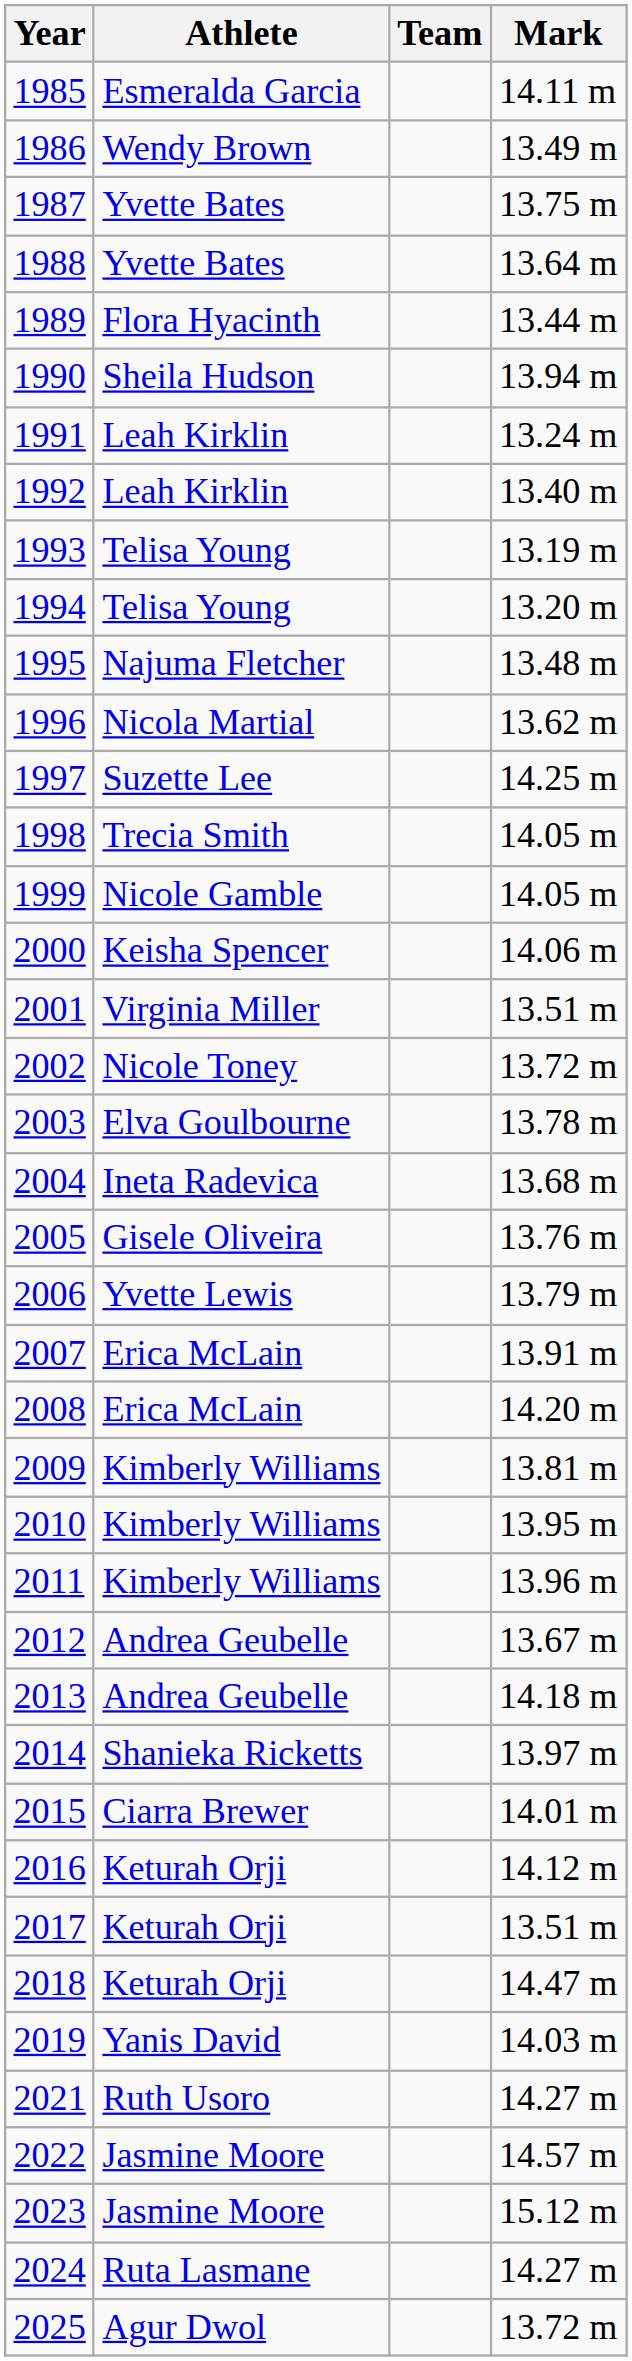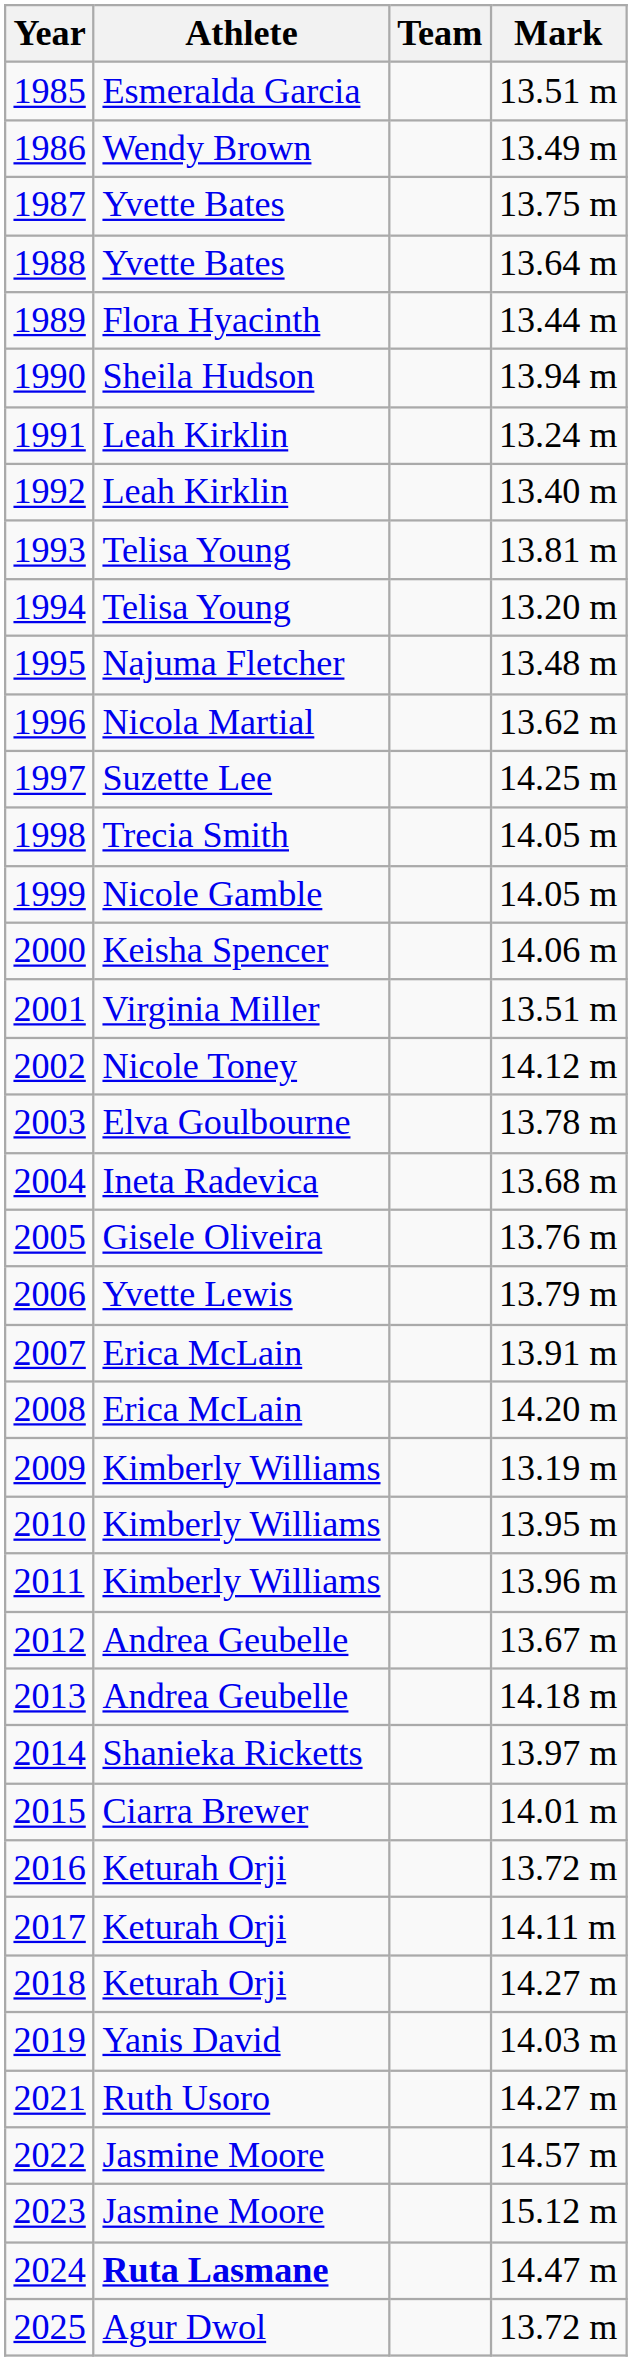(558, 90) 14.11 m -> (558, 90) 13.51 m
(558, 549) 13.19 m -> (558, 549) 13.81 m
(558, 1065) 13.72 m -> (558, 1065) 14.12 m
(558, 1466) 13.81 m -> (558, 1466) 13.19 m
(558, 1868) 14.12 m -> (558, 1868) 13.72 m
(558, 1925) 13.51 m -> (558, 1925) 14.11 m
(558, 1982) 14.47 m -> (558, 1982) 14.27 m
(206, 2269) normal -> (215, 2269) bold
(558, 2269) 14.27 m -> (558, 2269) 14.47 m
